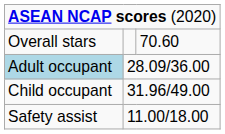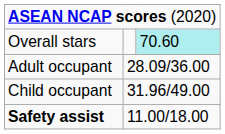(159, 41) no background -> (159, 41) paleturquoise background
(60, 66) lightblue background -> (60, 66) no background
(53, 116) normal -> (56, 116) bold
